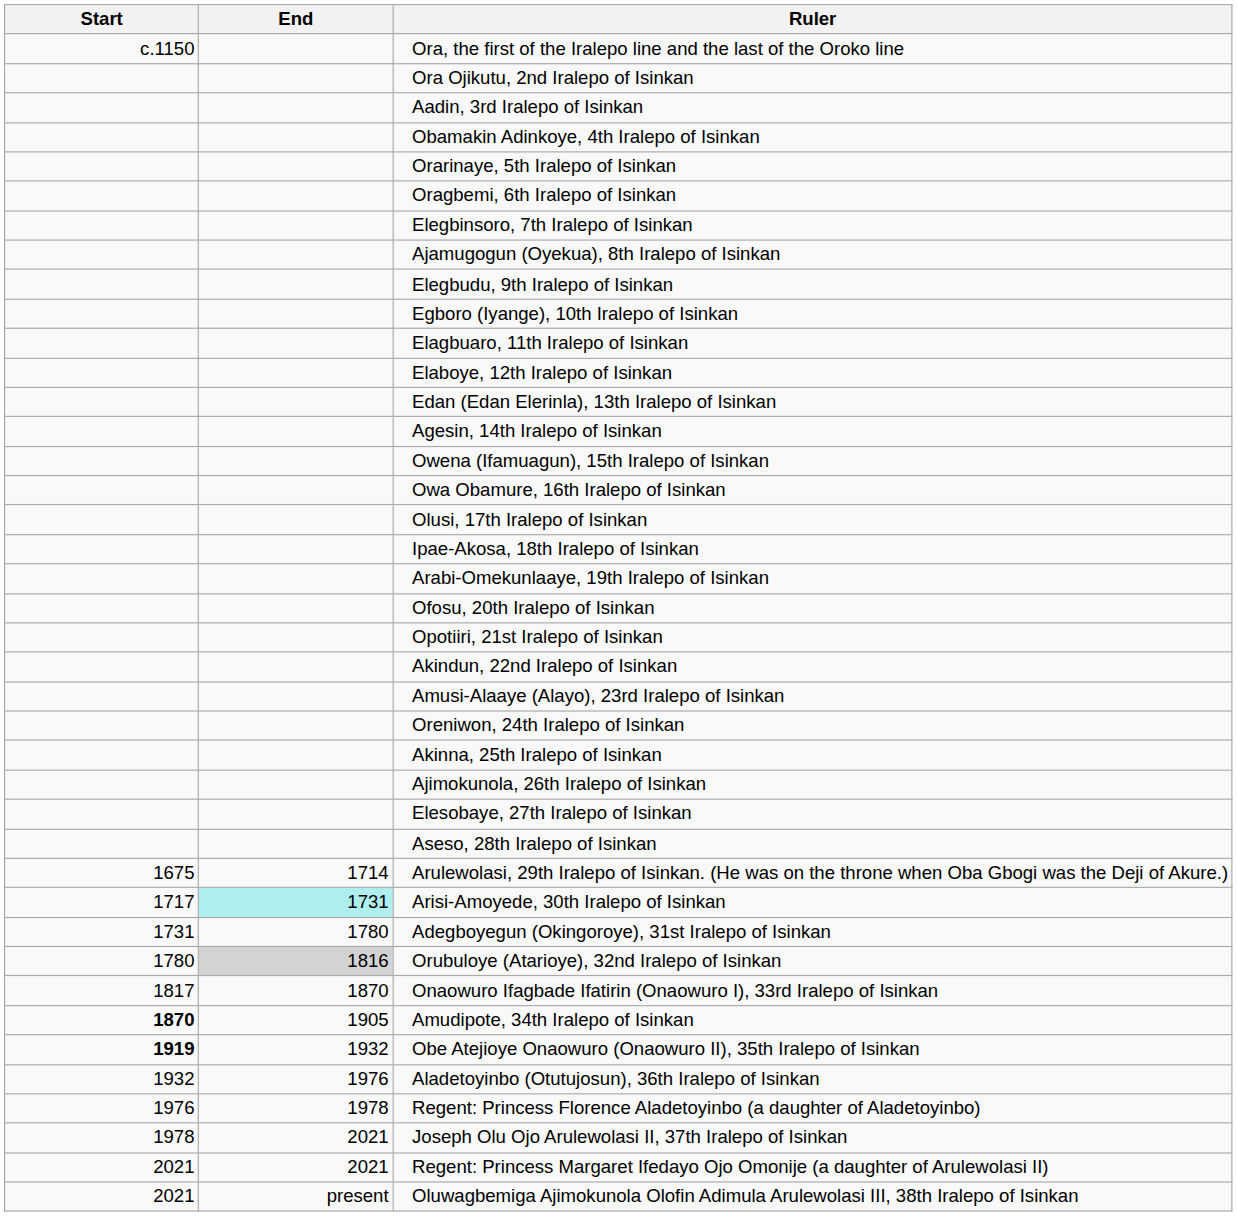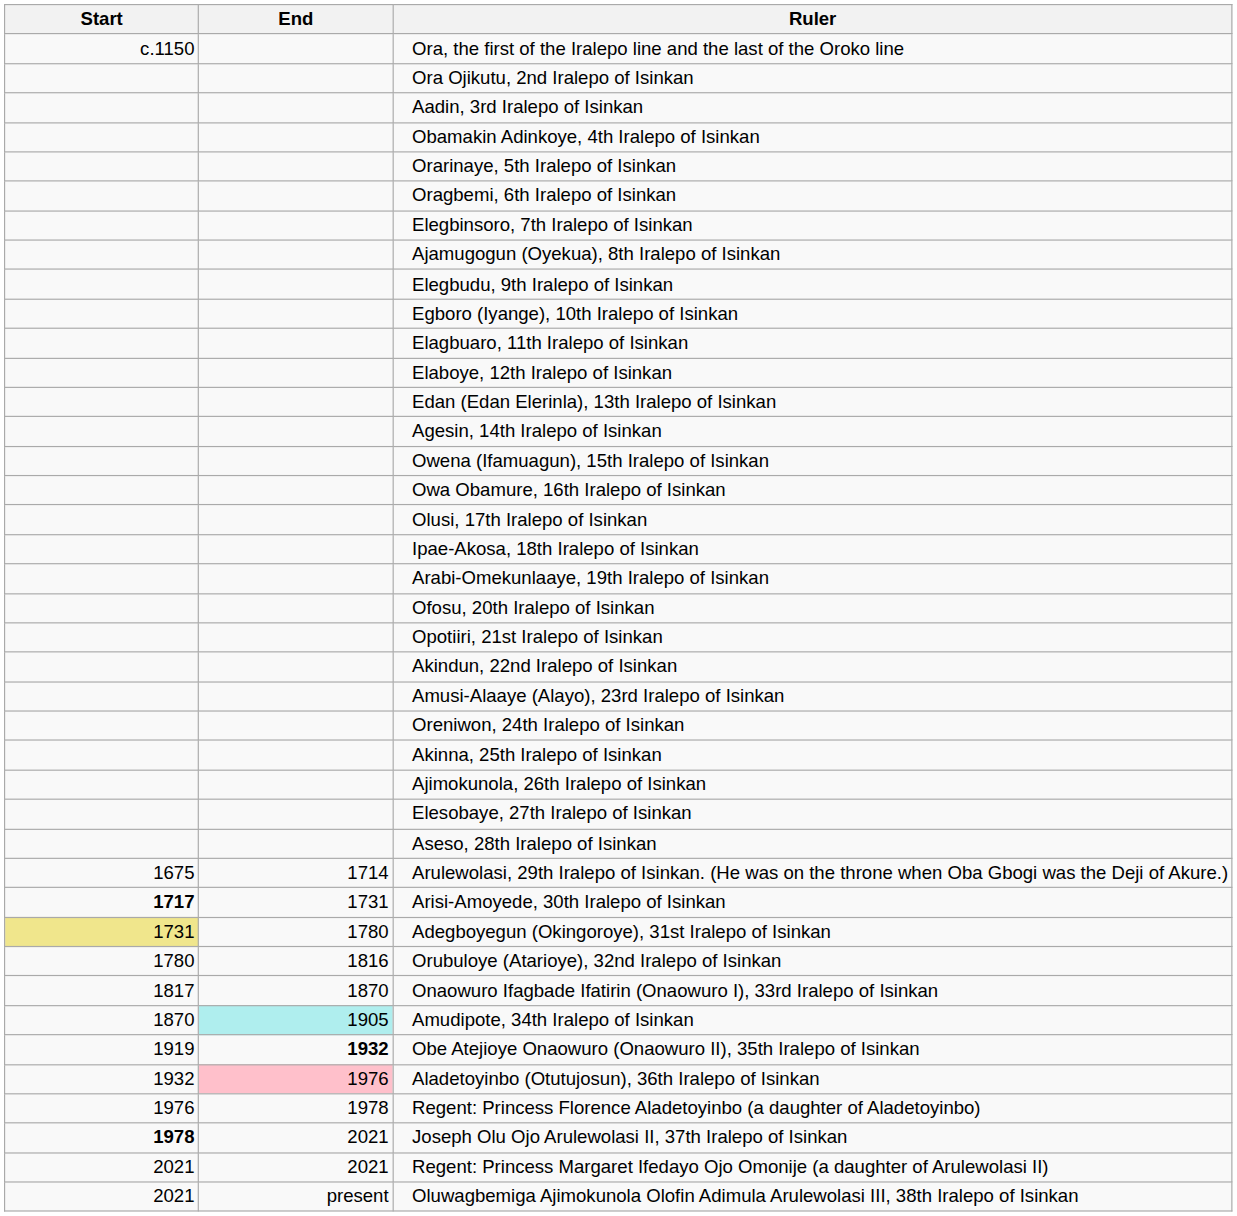(174, 902) normal -> (174, 902) bold
(368, 902) paleturquoise background -> (368, 902) no background
(174, 931) no background -> (174, 931) khaki background
(368, 961) lightgrey background -> (368, 961) no background
(174, 1020) bold -> (174, 1020) normal
(368, 1020) no background -> (368, 1020) paleturquoise background
(174, 1049) bold -> (174, 1049) normal
(368, 1049) normal -> (368, 1049) bold
(368, 1078) no background -> (368, 1078) pink background
(174, 1137) normal -> (174, 1137) bold
